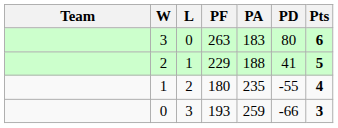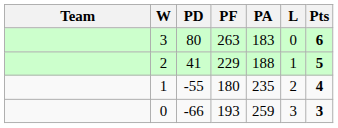columns swapped: (189, 16) <-> (289, 16)
